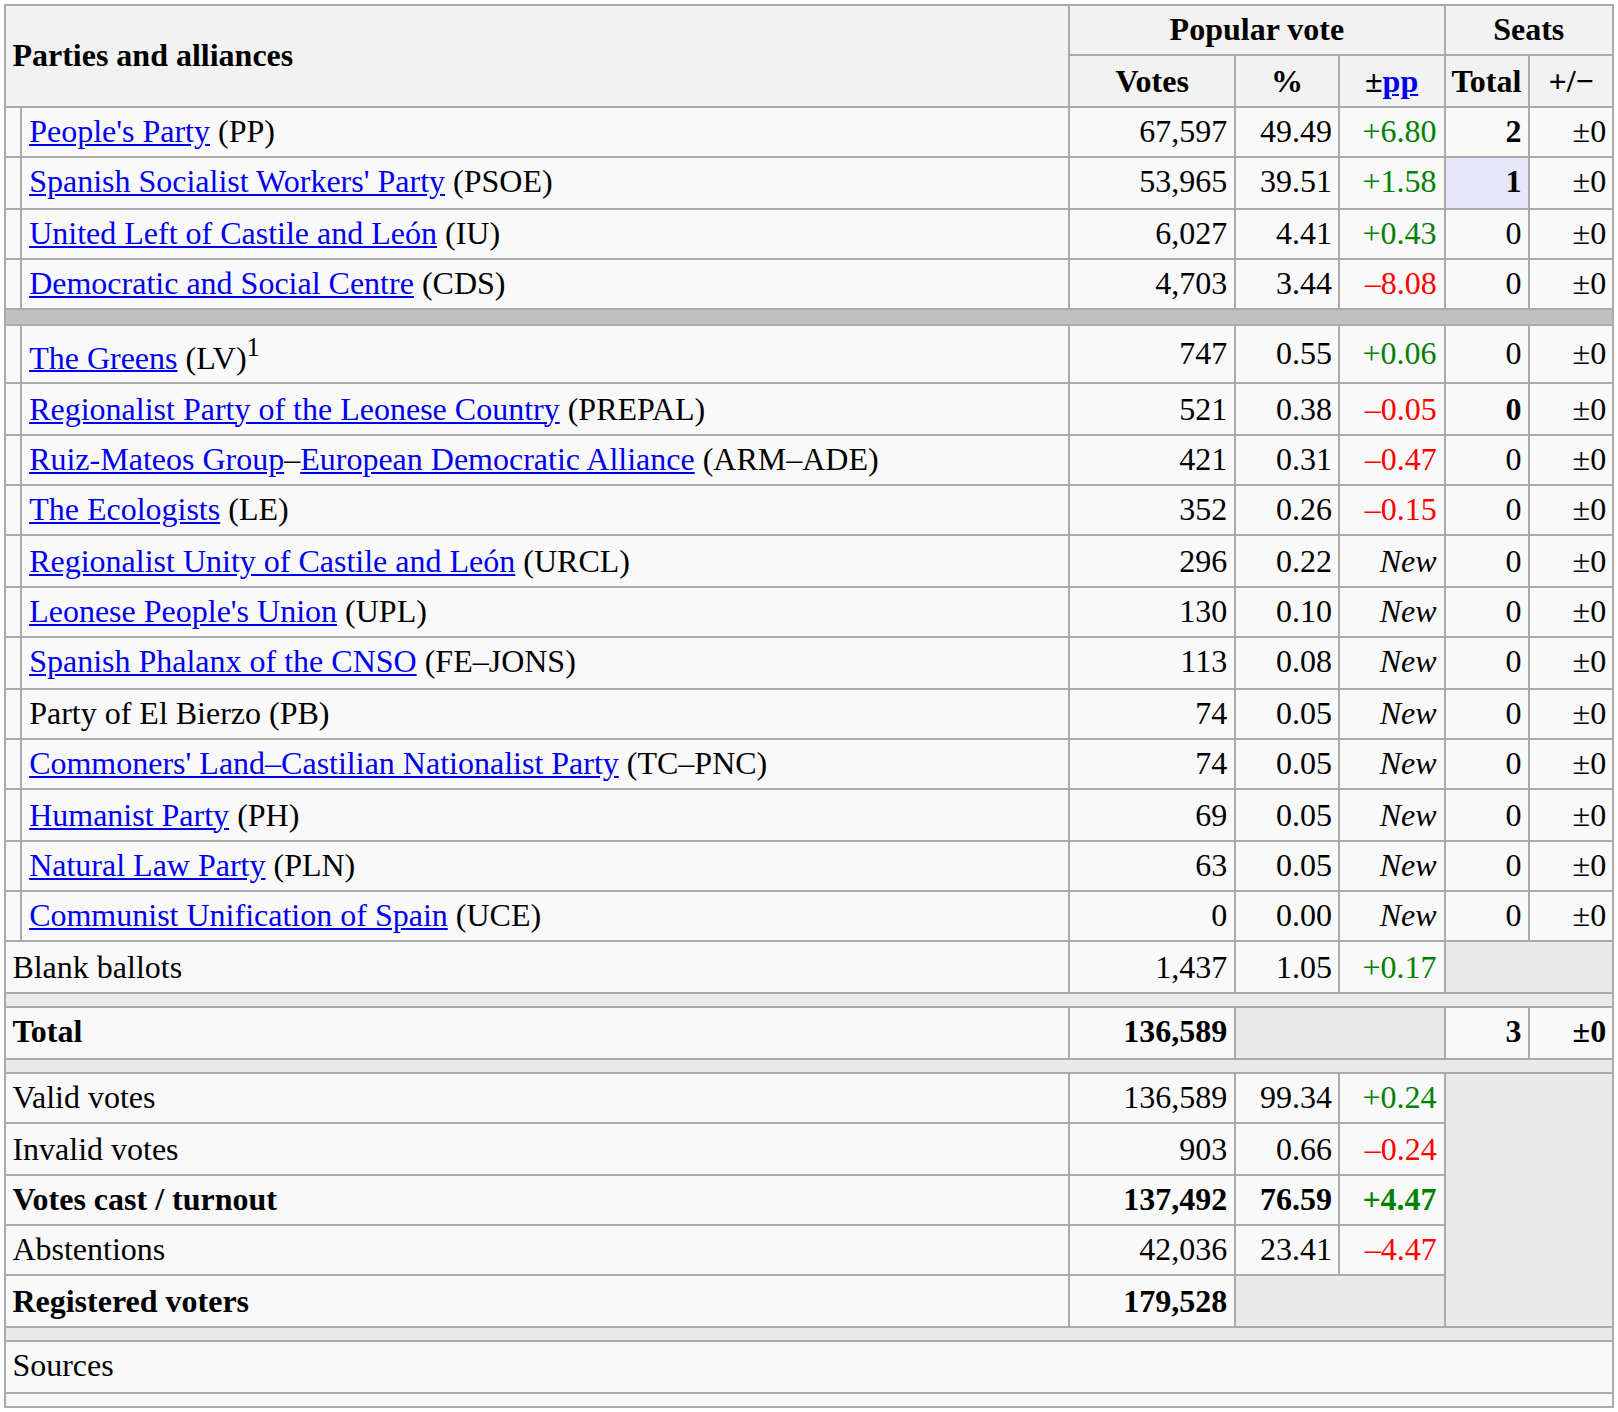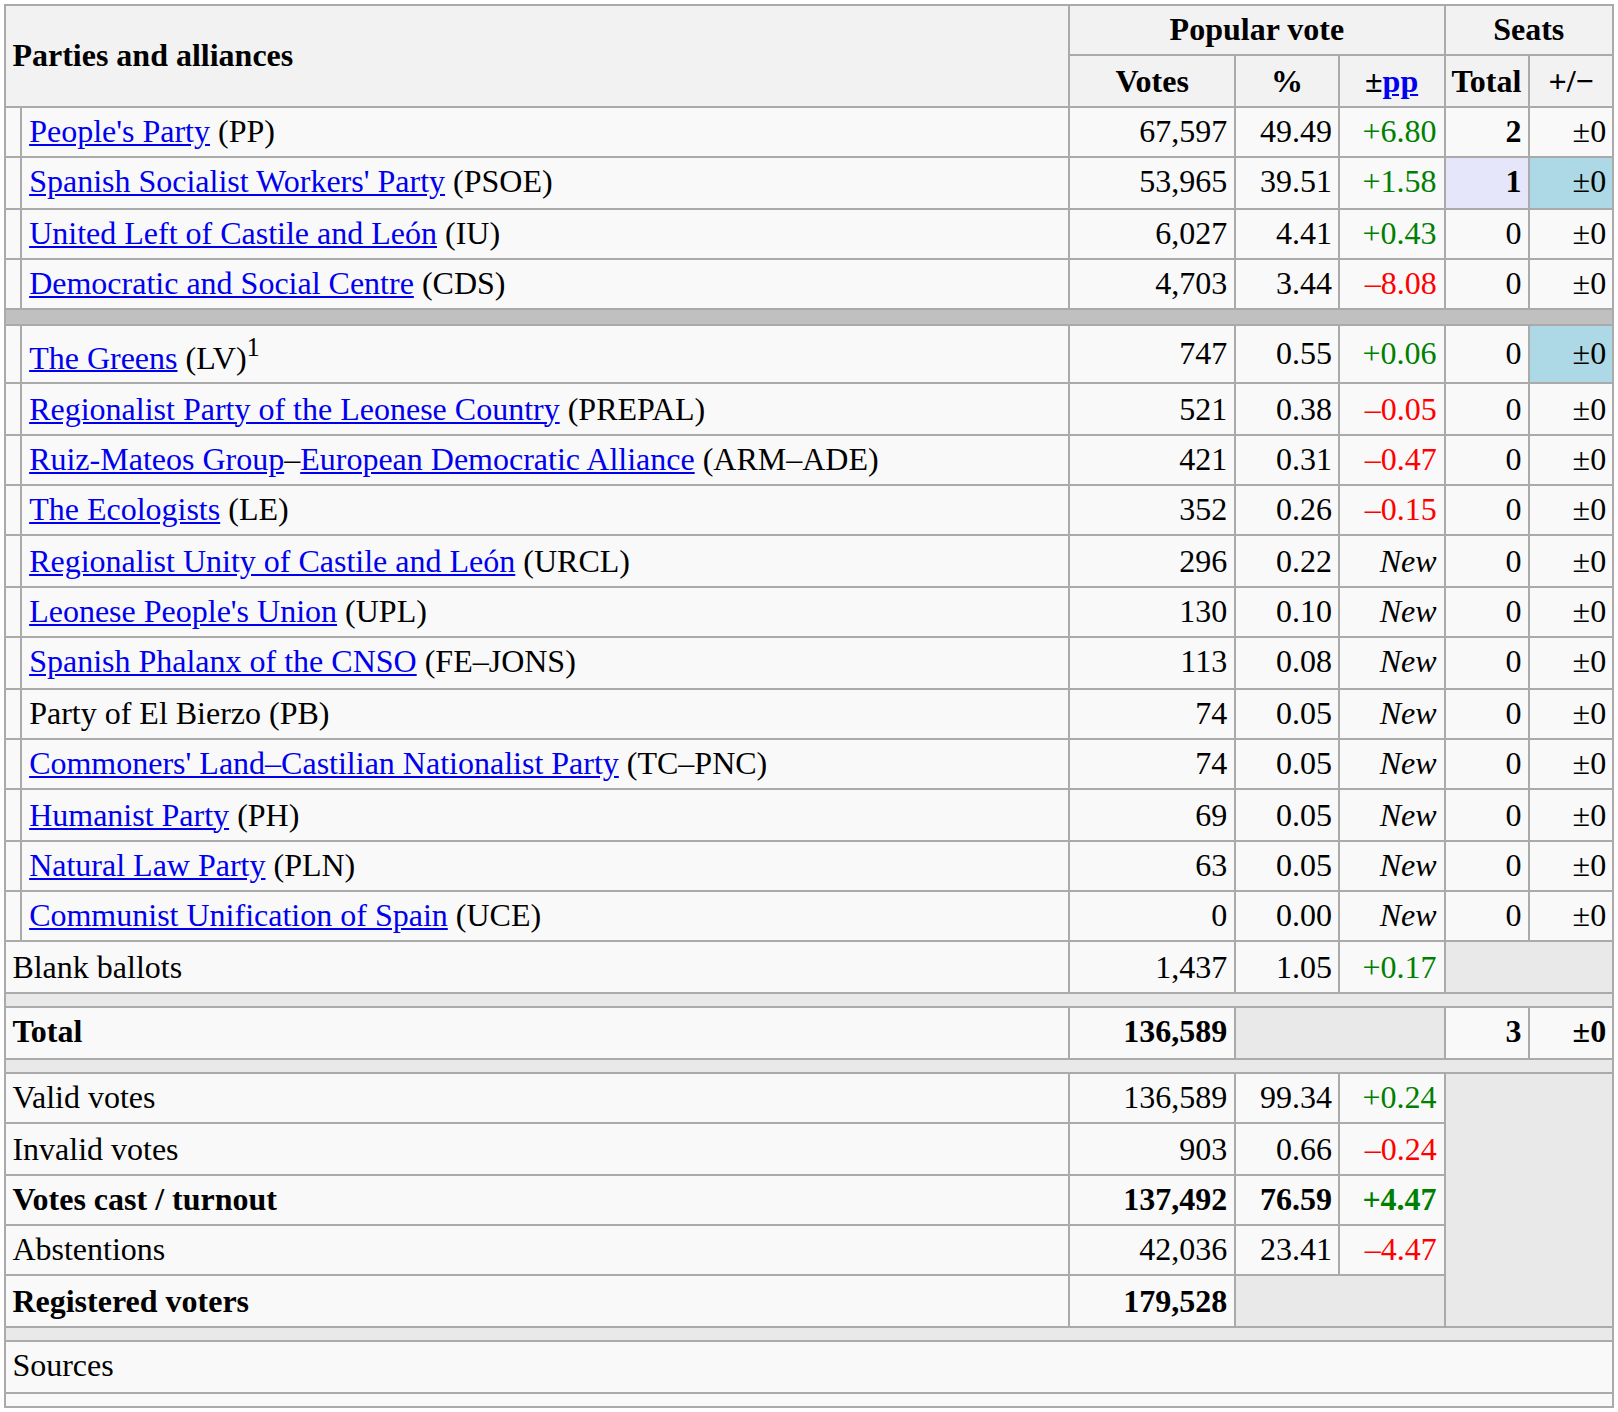(1589, 182) no background -> (1589, 182) lightblue background
(1589, 353) no background -> (1589, 353) lightblue background
(1513, 408) bold -> (1513, 408) normal
